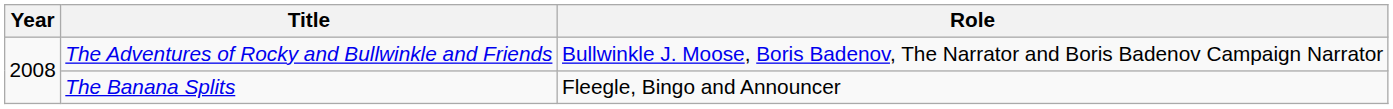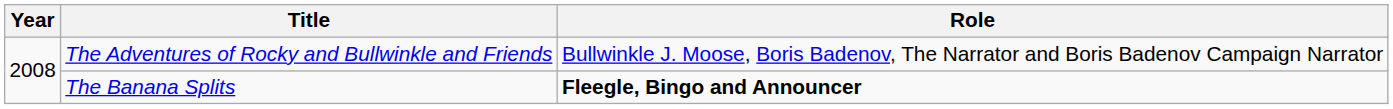(701, 86) normal -> (712, 86) bold
